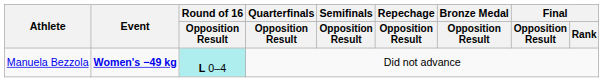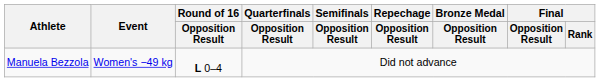(135, 63) bold -> (133, 63) normal
(212, 69) paleturquoise background -> (208, 69) no background
